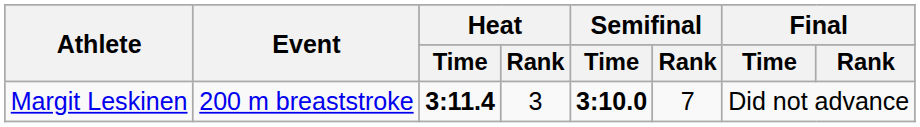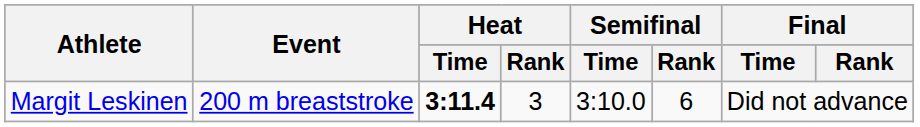(612, 102) bold -> (611, 102) normal
(688, 102) 7 -> (686, 102) 6
